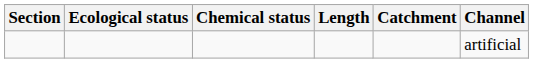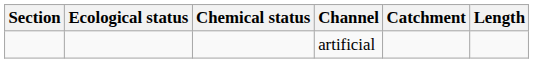columns swapped: (344, 17) <-> (495, 17)
